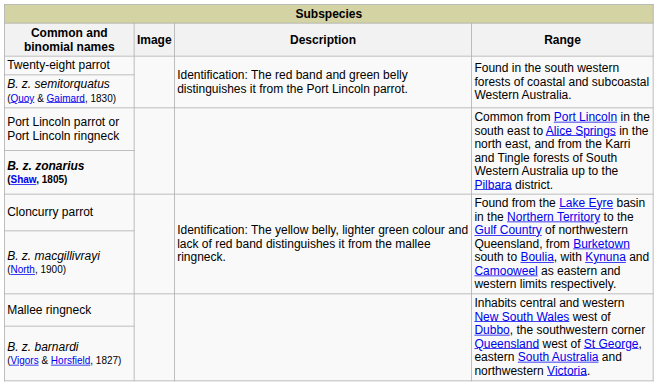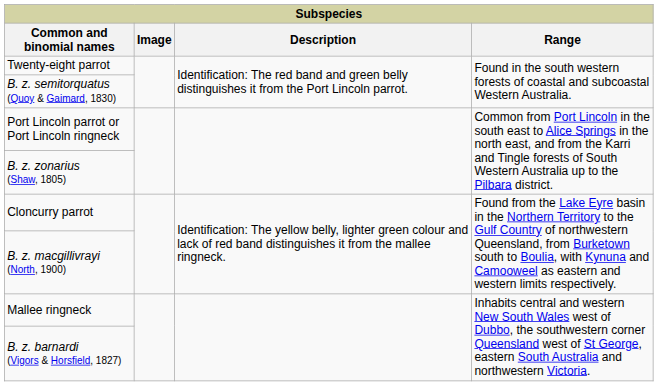(46, 172) bold -> (43, 172) normal
